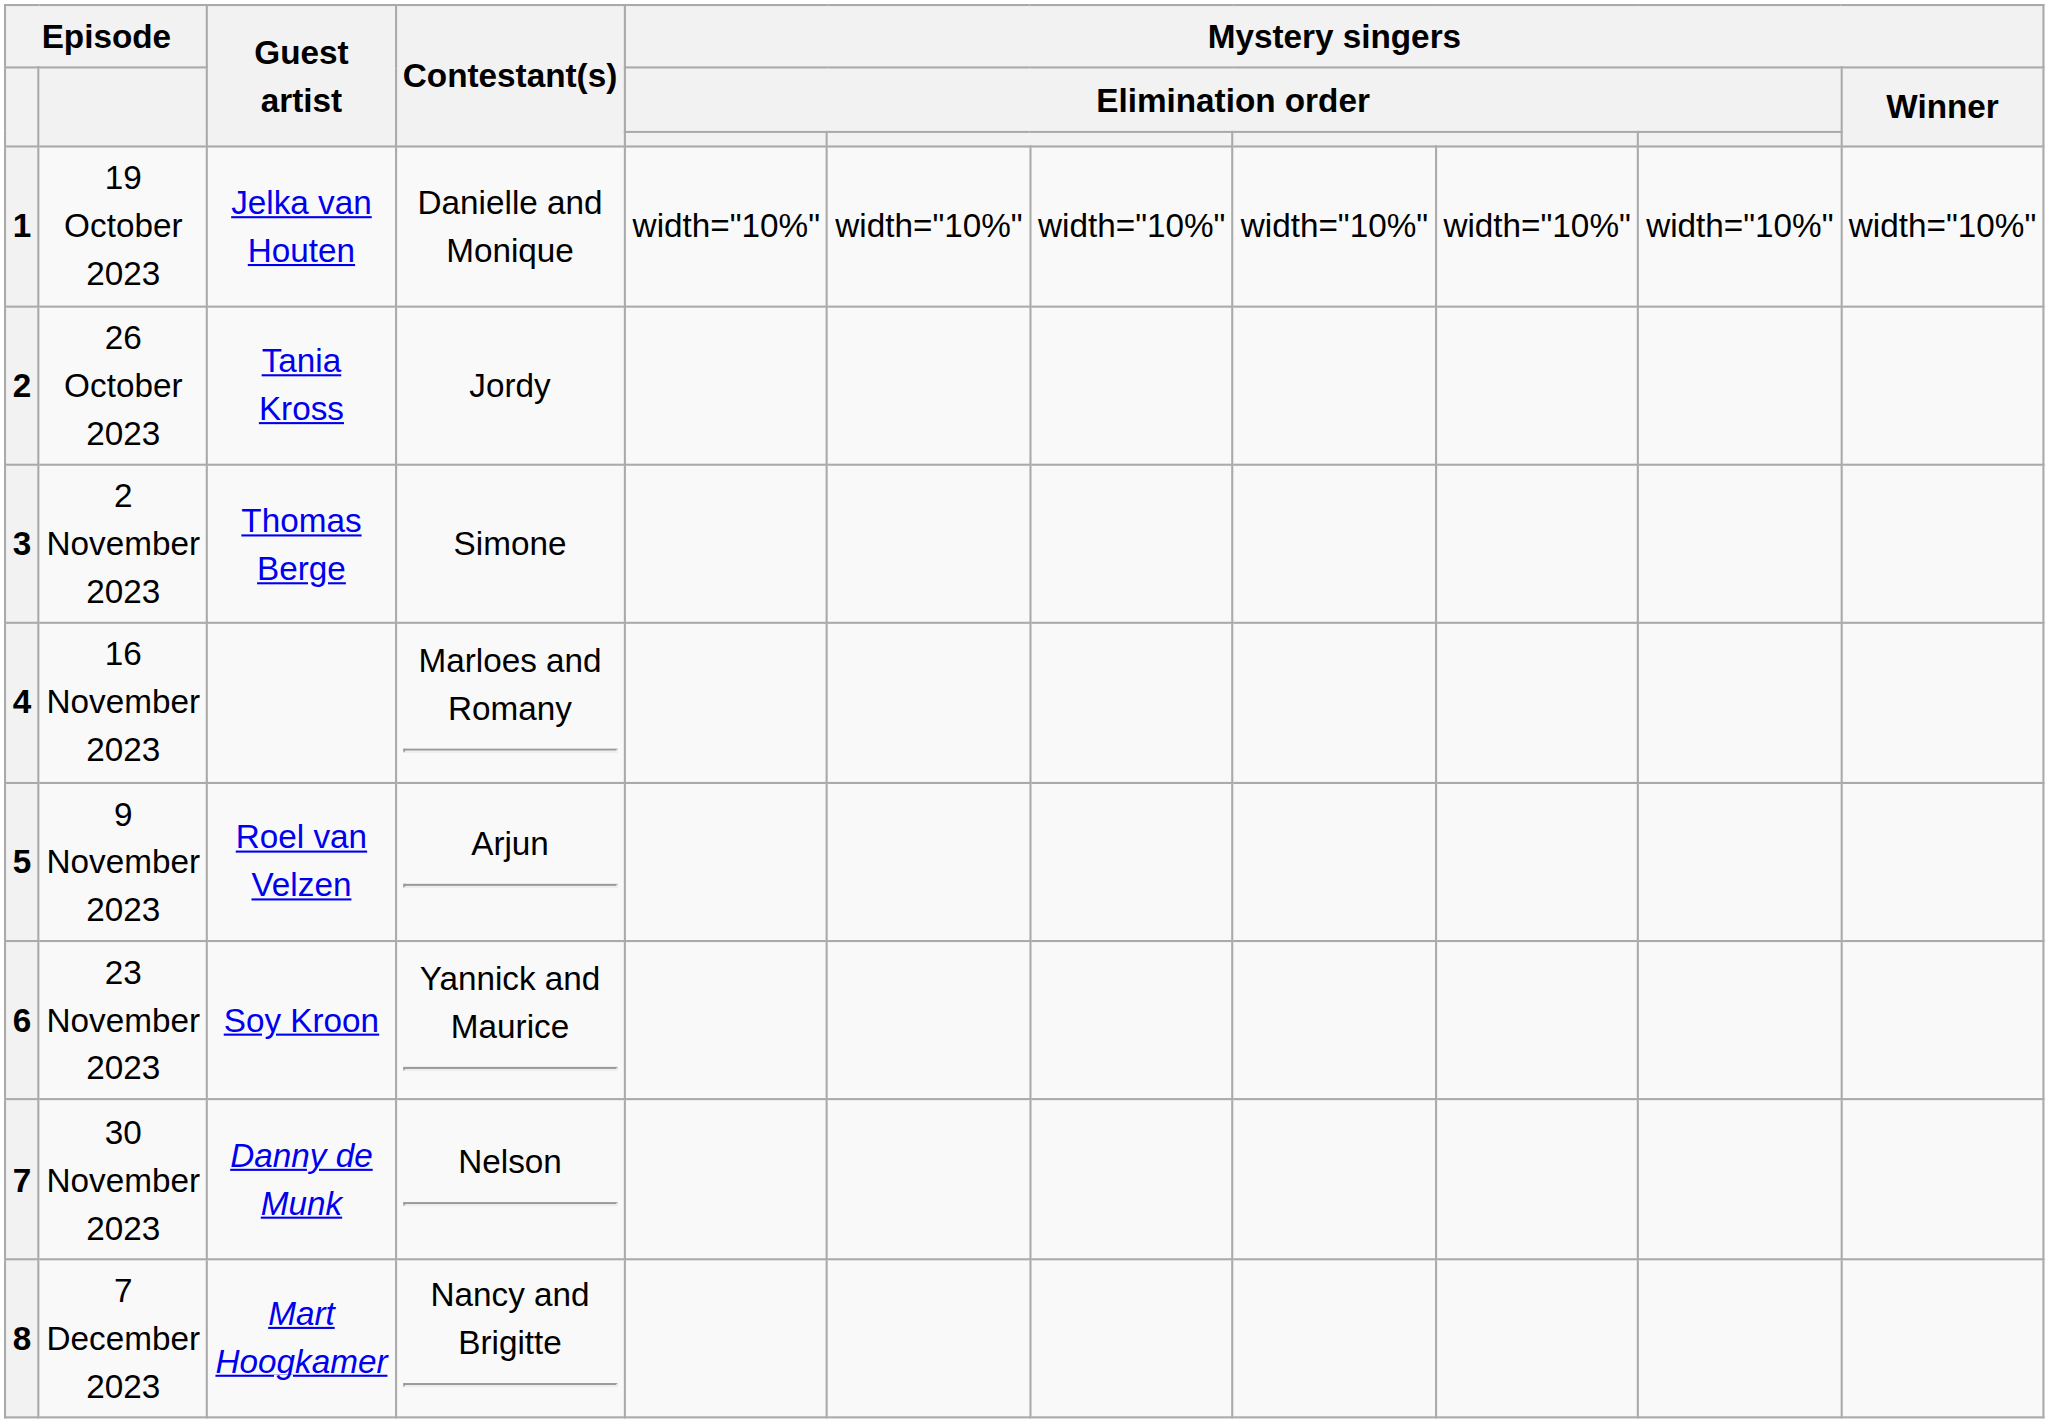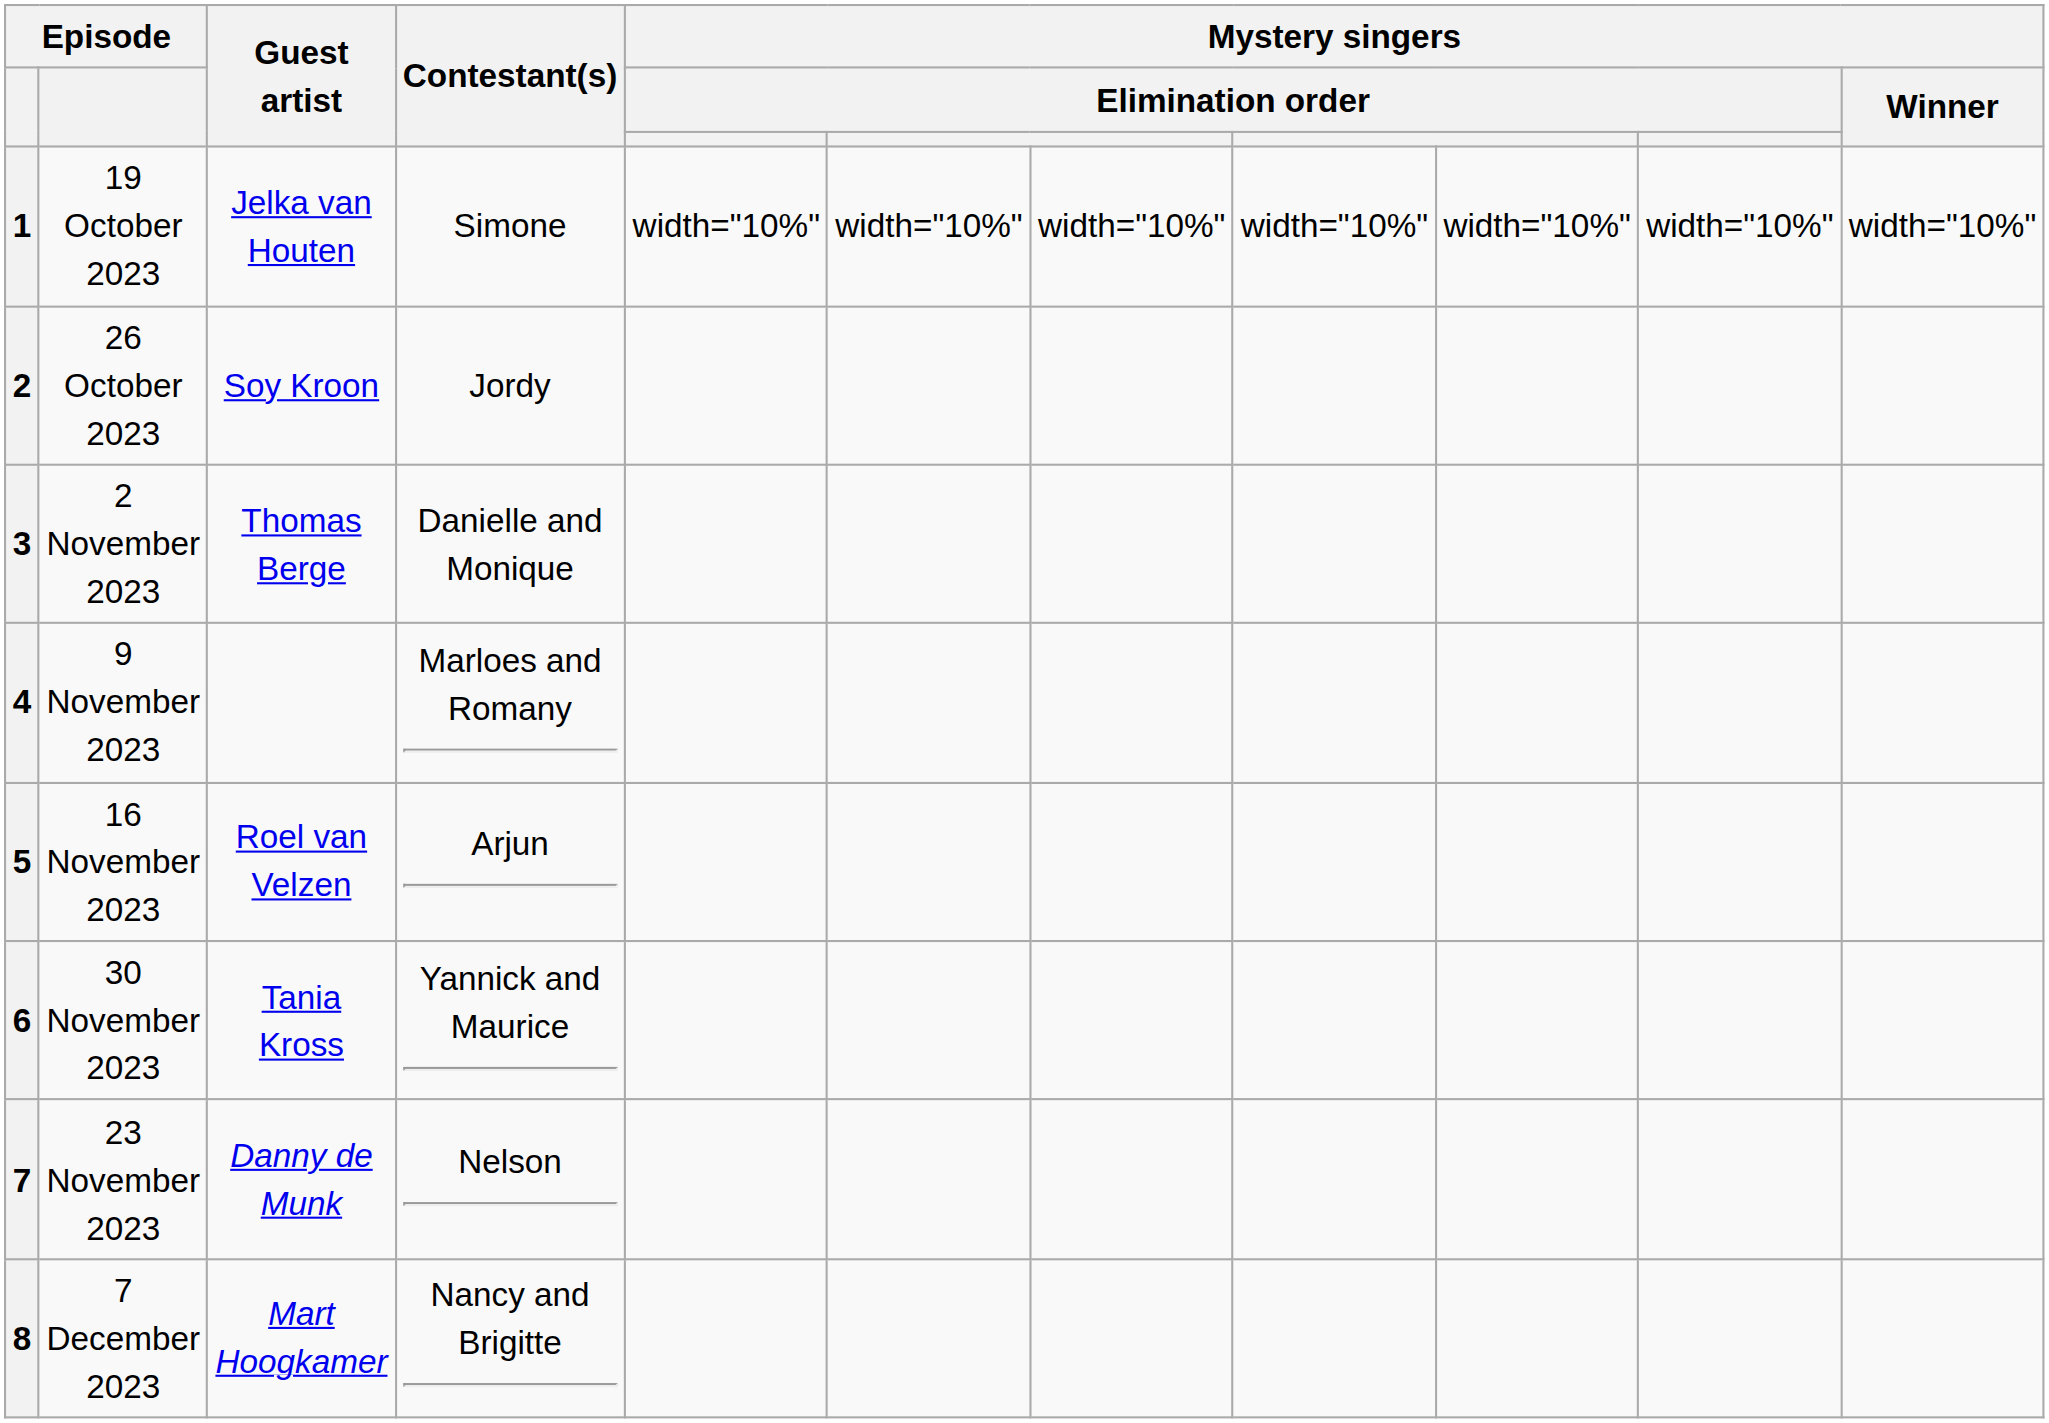(510, 226) Danielle and Monique -> (510, 226) Simone
(301, 385) Tania Kross -> (301, 385) Soy Kroon
(510, 544) Simone -> (510, 544) Danielle and Monique
(123, 703) 16 November 2023 -> (123, 703) 9 November 2023
(123, 862) 9 November 2023 -> (123, 862) 16 November 2023
(123, 1020) 23 November 2023 -> (123, 1020) 30 November 2023
(301, 1020) Soy Kroon -> (301, 1020) Tania Kross
(123, 1179) 30 November 2023 -> (123, 1179) 23 November 2023
